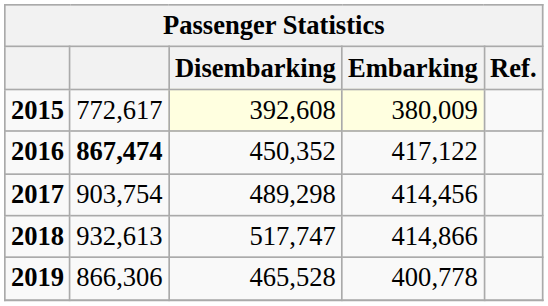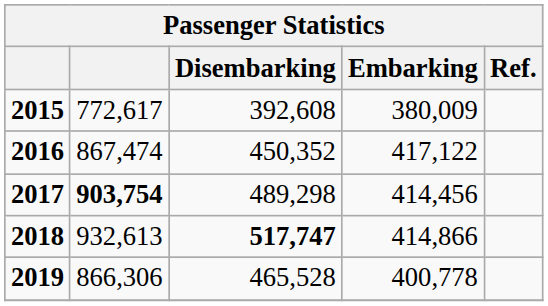(293, 109) lightyellow background -> (293, 109) no background
(435, 109) lightyellow background -> (435, 109) no background
(119, 151) bold -> (119, 151) normal
(119, 194) normal -> (119, 194) bold
(293, 236) normal -> (293, 236) bold
